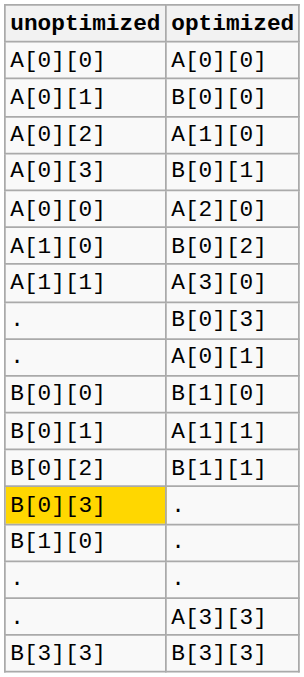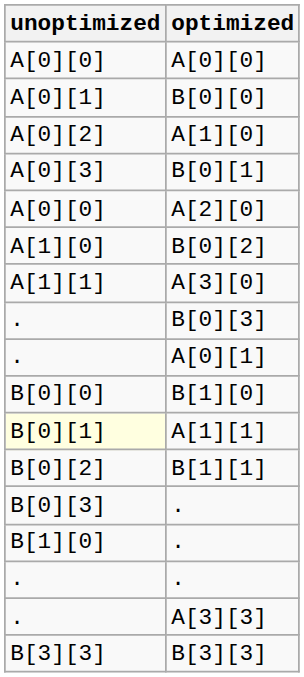(58, 431) no background -> (58, 431) lightyellow background
(58, 505) gold background -> (58, 505) no background
